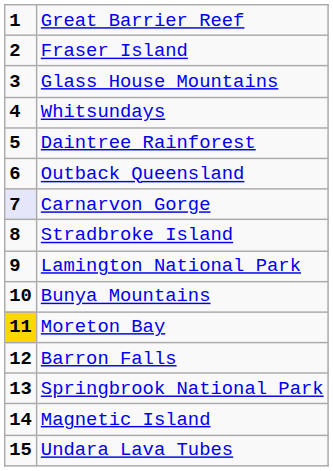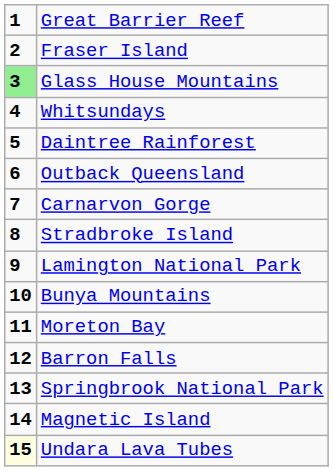(15, 82) no background -> (15, 82) lightgreen background
(15, 204) lavender background -> (15, 204) no background
(21, 327) gold background -> (21, 327) no background
(21, 450) no background -> (21, 450) lightyellow background
